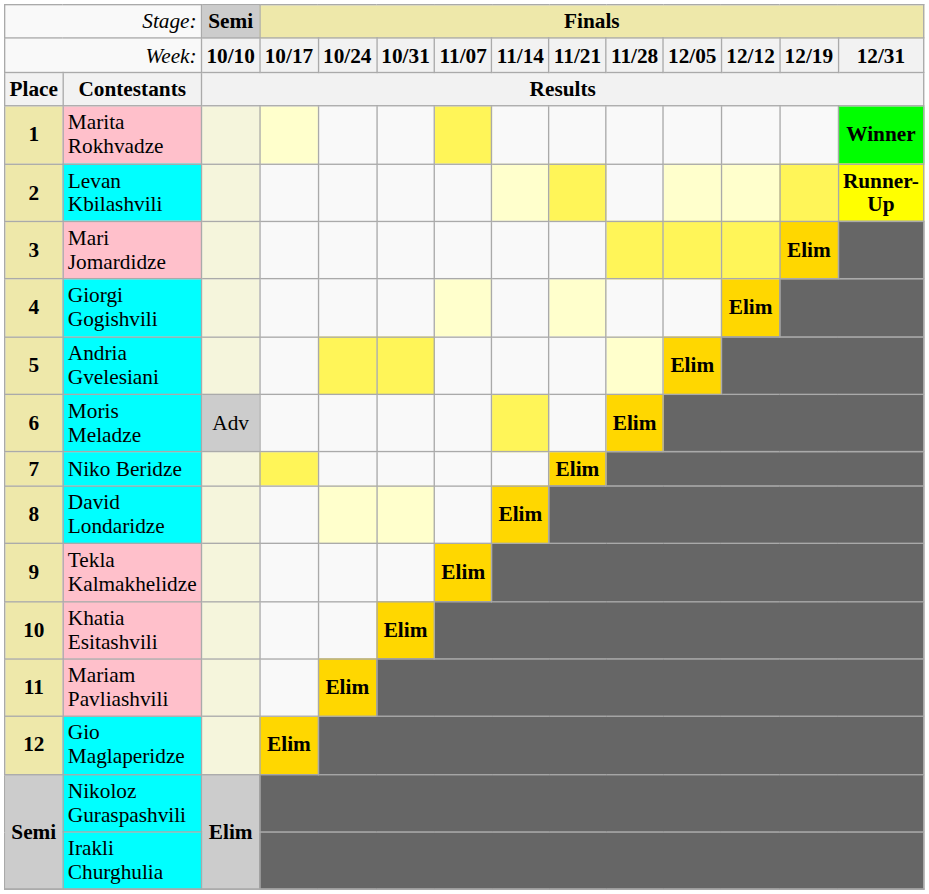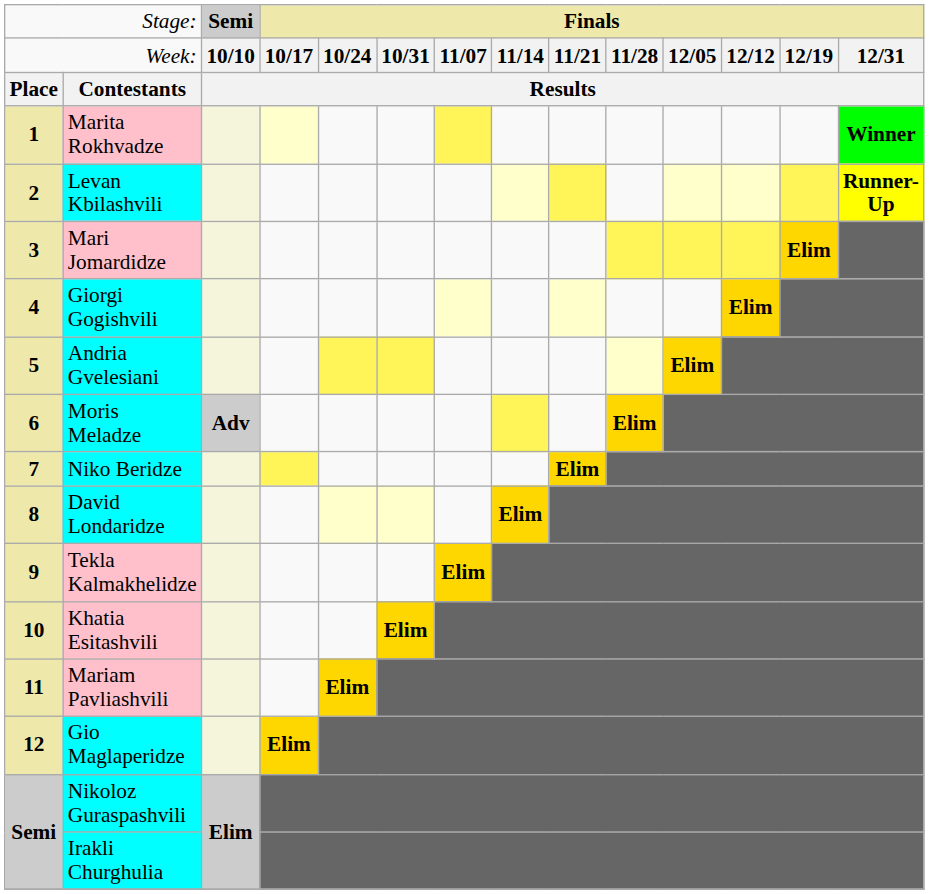(231, 423) normal -> (231, 423) bold
